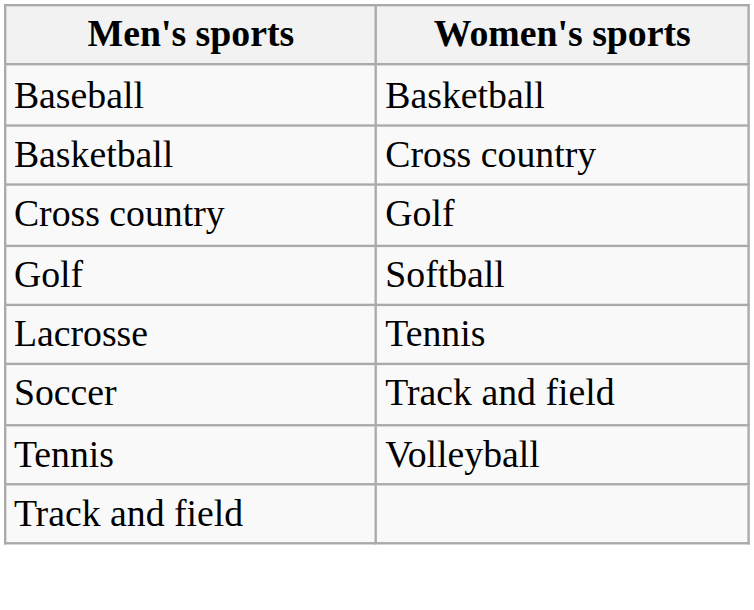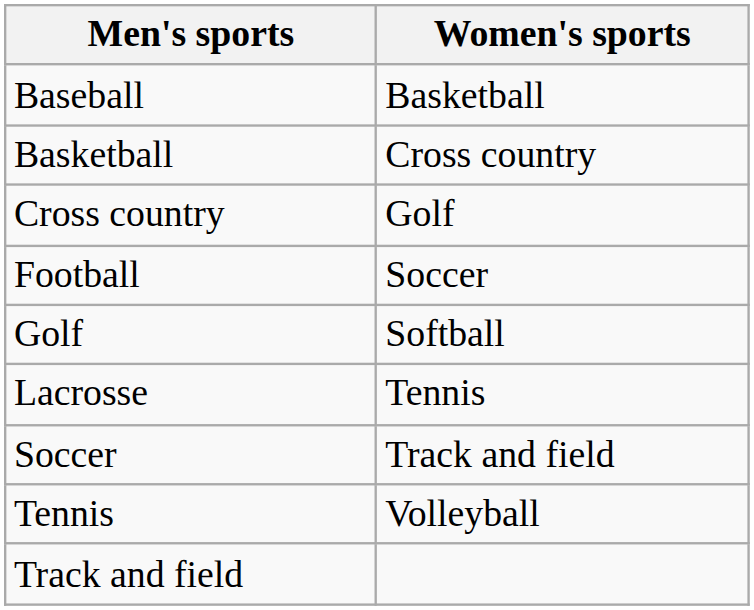+ row: (77, 273)
